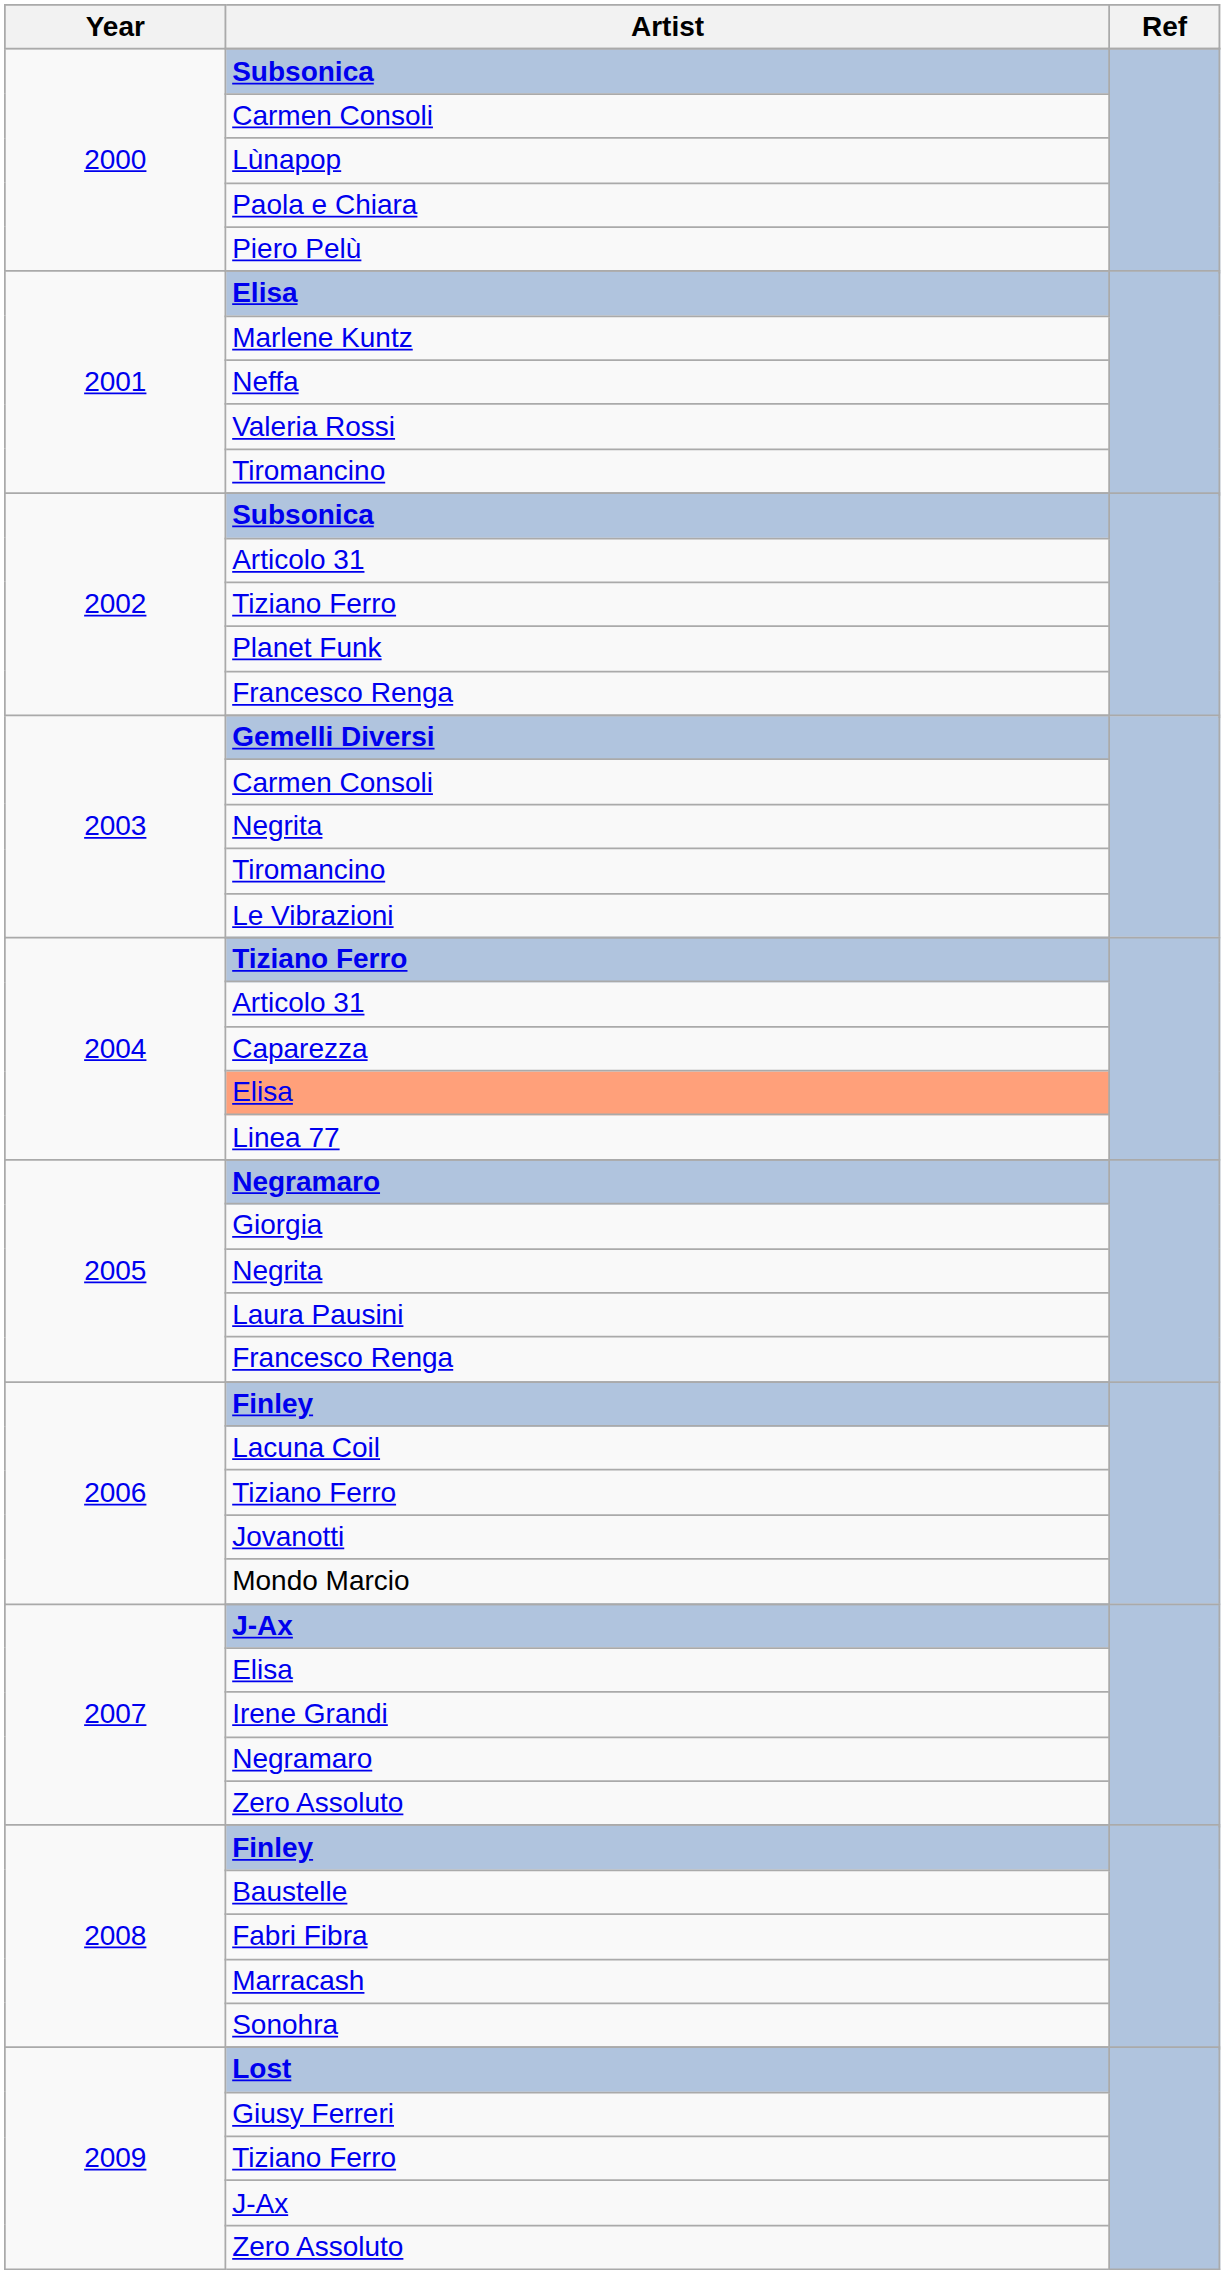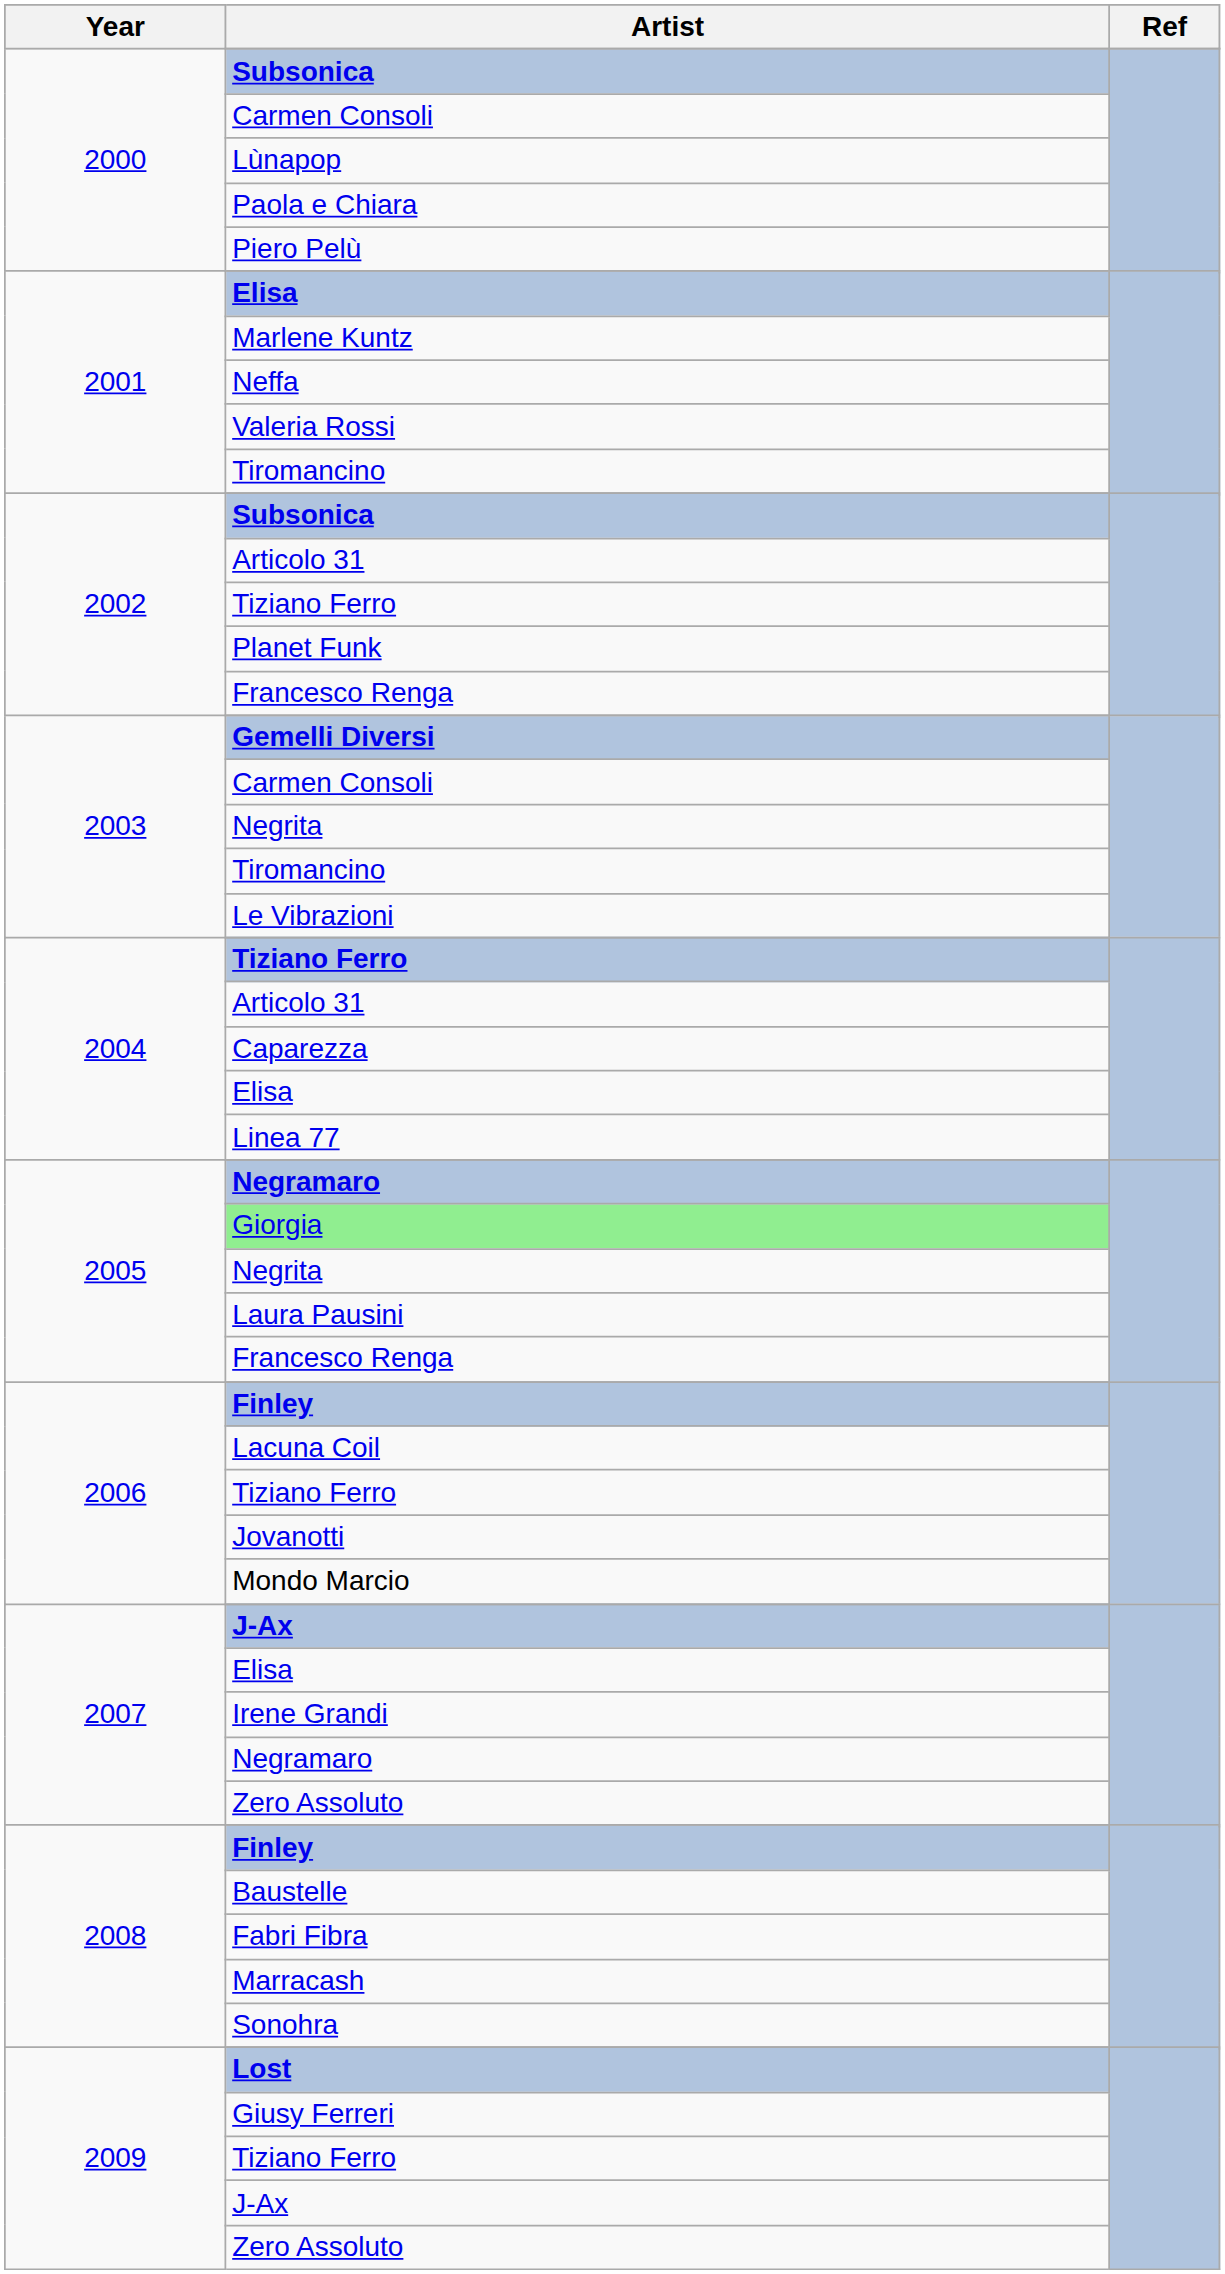(263, 1092) lightsalmon background -> (263, 1092) no background
(277, 1225) no background -> (277, 1225) lightgreen background
